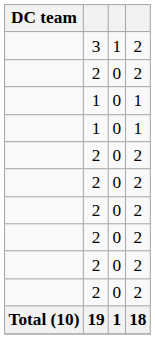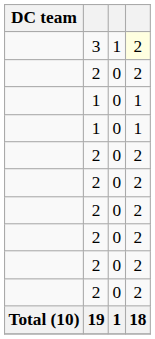(138, 45) no background -> (138, 45) lightyellow background
